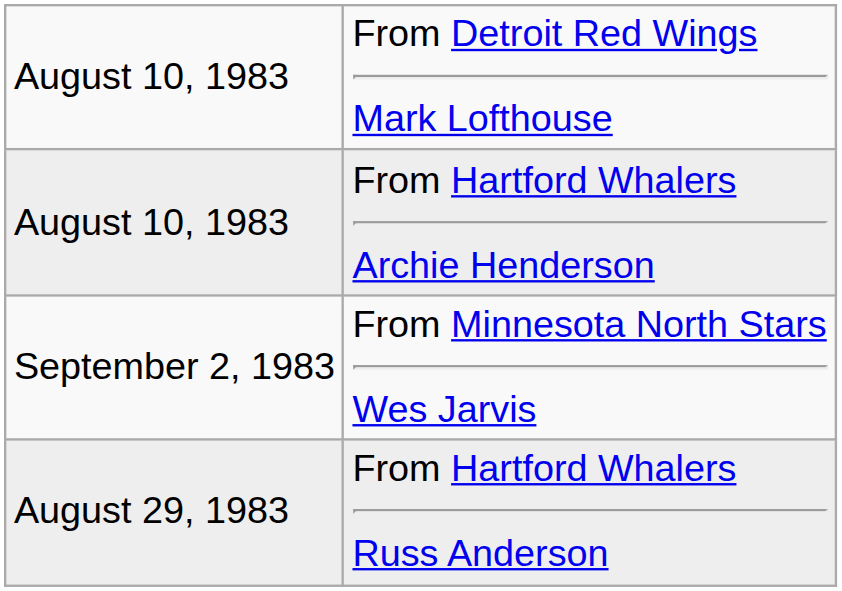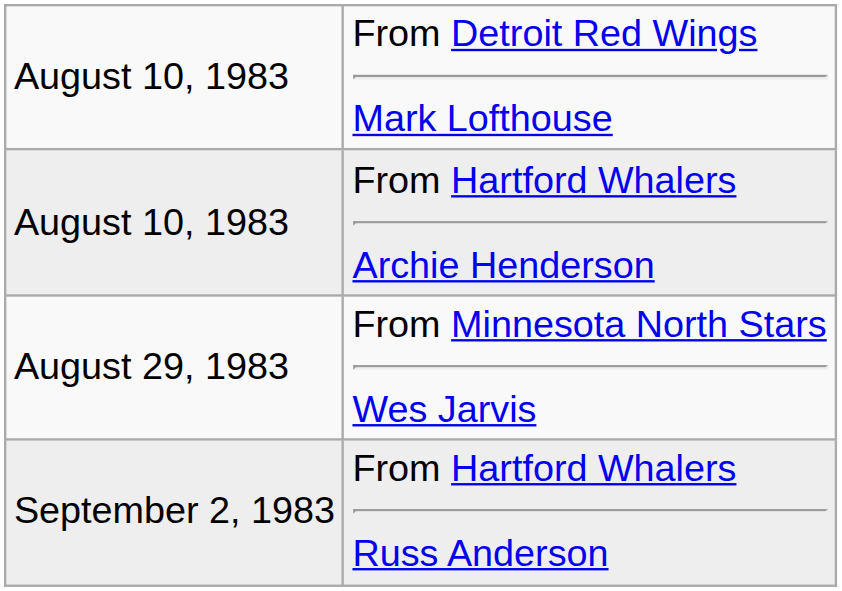(174, 366) September 2, 1983 -> (151, 366) August 29, 1983
(151, 511) August 29, 1983 -> (174, 511) September 2, 1983
